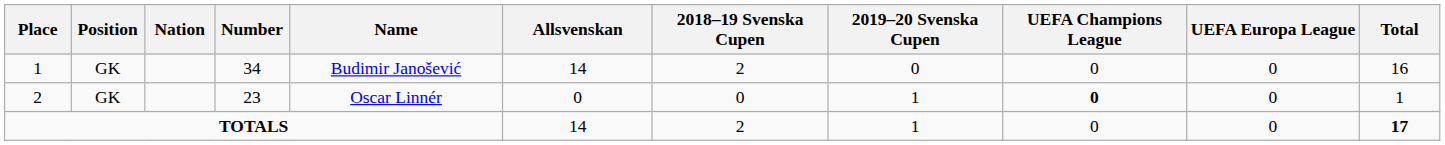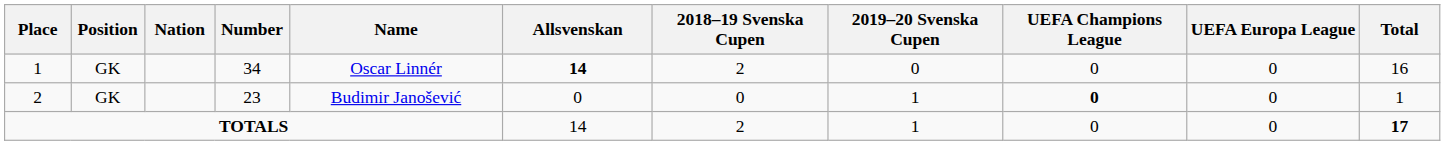(396, 68) Budimir Janošević -> (396, 68) Oscar Linnér
(578, 68) normal -> (578, 68) bold
(396, 97) Oscar Linnér -> (396, 97) Budimir Janošević
